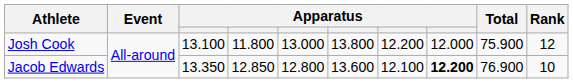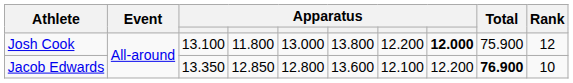(452, 45) normal -> (452, 45) bold
(452, 67) bold -> (452, 67) normal
(502, 67) normal -> (502, 67) bold
